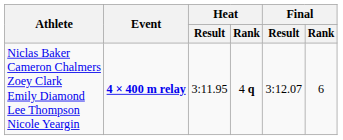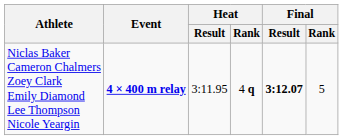(284, 89) normal -> (284, 89) bold
(321, 89) 6 -> (322, 89) 5
